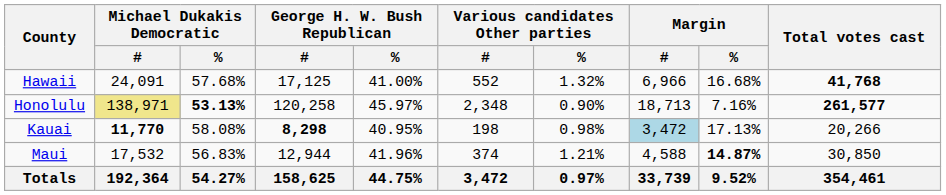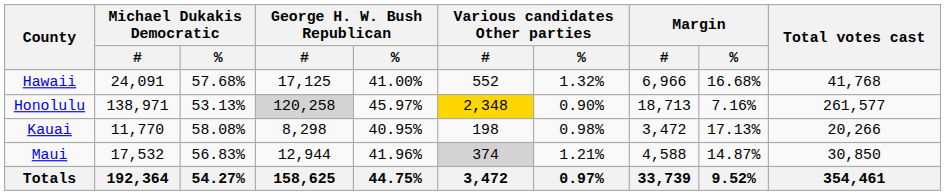(854, 82) bold -> (854, 82) normal
(138, 106) khaki background -> (138, 106) no background
(218, 106) bold -> (218, 106) normal
(304, 106) no background -> (304, 106) lightgrey background
(486, 106) no background -> (486, 106) gold background
(854, 106) bold -> (854, 106) normal
(138, 130) bold -> (138, 130) normal
(304, 130) bold -> (304, 130) normal
(664, 130) lightblue background -> (664, 130) no background
(486, 155) no background -> (486, 155) lightgrey background
(734, 155) bold -> (734, 155) normal
